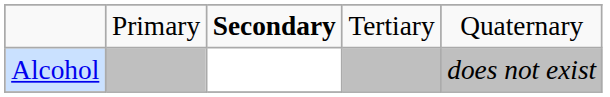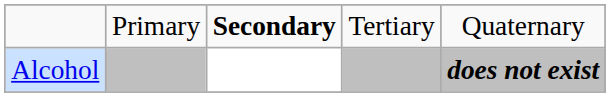(522, 69) normal -> (523, 69) bold
